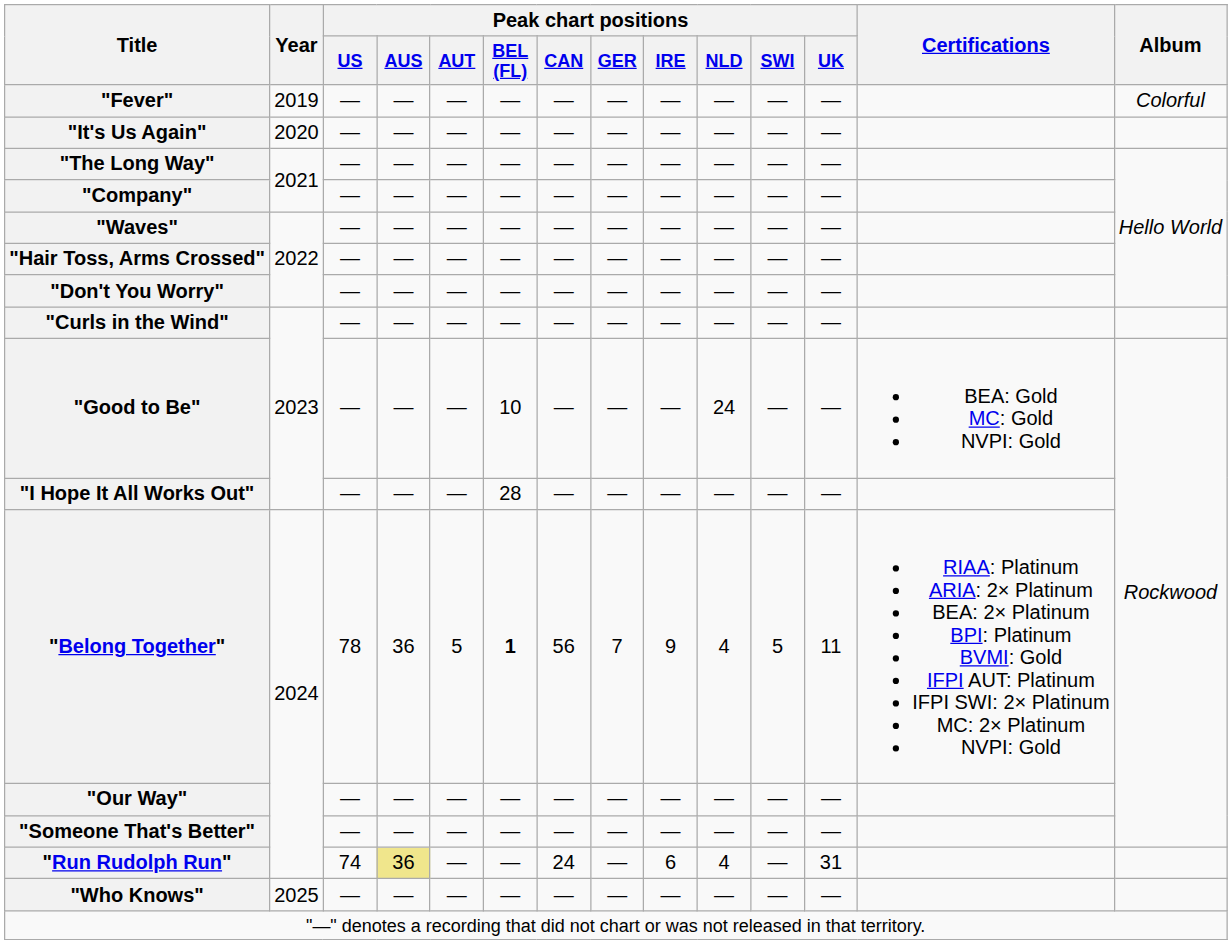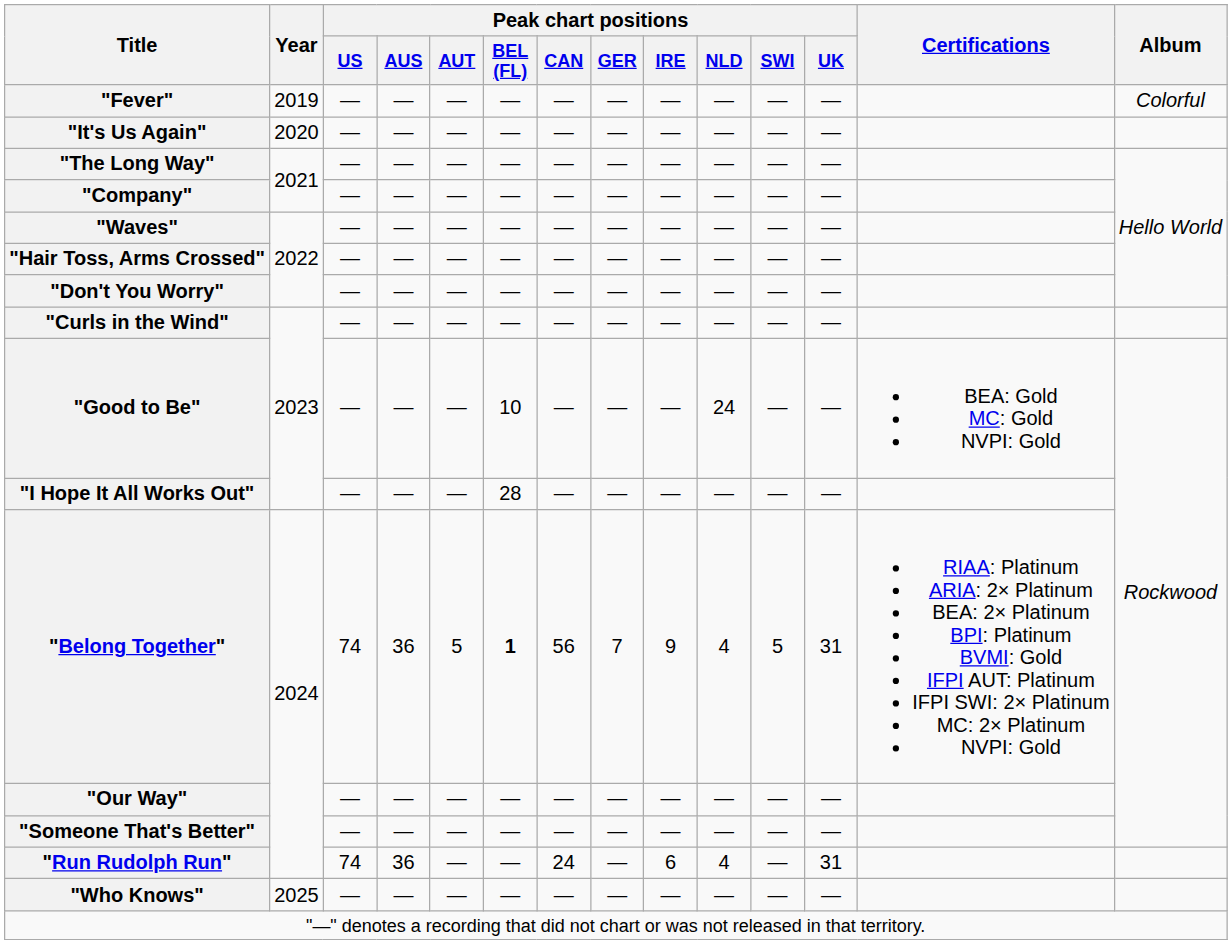(350, 646) 78 -> (350, 646) 74
(831, 646) 11 -> (831, 646) 31
(403, 862) khaki background -> (403, 862) no background
